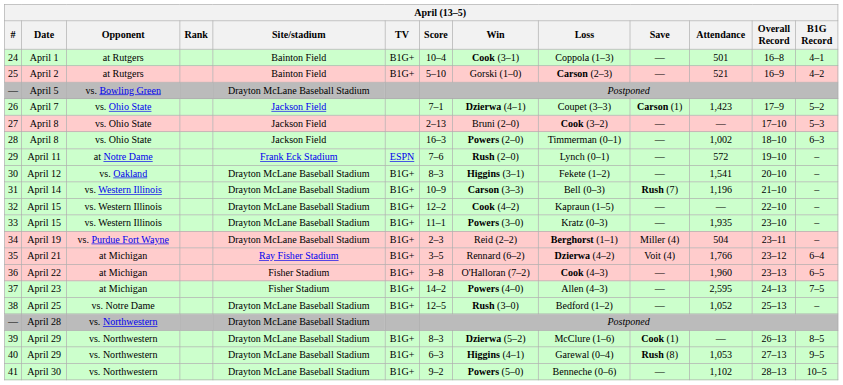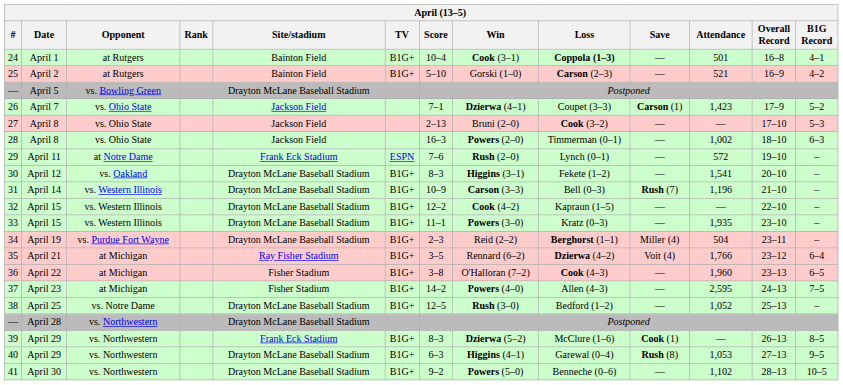(584, 57) normal -> (584, 57) bold
(299, 338) Drayton McLane Baseball Stadium -> (299, 338) Frank Eck Stadium
